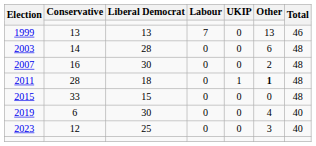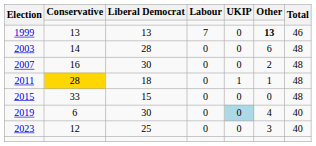(269, 33) normal -> (269, 33) bold
(75, 81) no background -> (75, 81) gold background
(269, 81) bold -> (269, 81) normal
(239, 113) no background -> (239, 113) lightblue background
